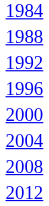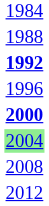(24, 62) normal -> (24, 62) bold
(24, 114) normal -> (24, 114) bold
(24, 140) no background -> (24, 140) lightgreen background
